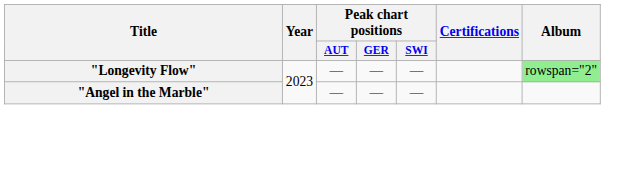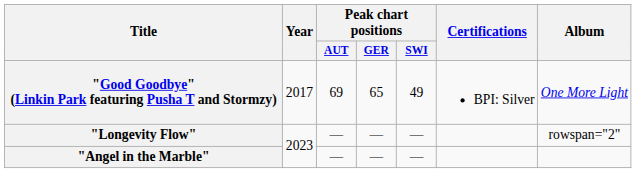+ row: (144, 92)
(561, 71) lightgreen background -> (584, 135) no background
